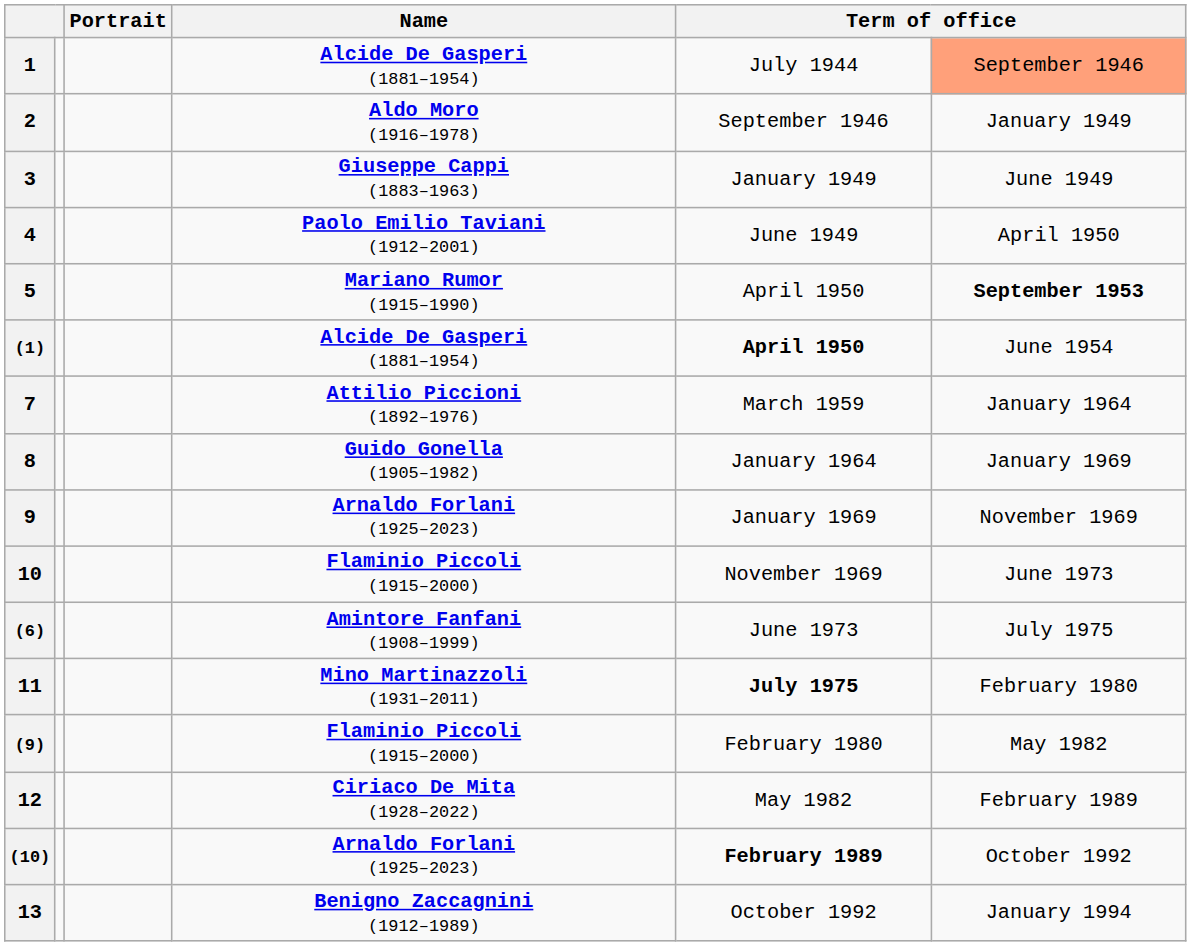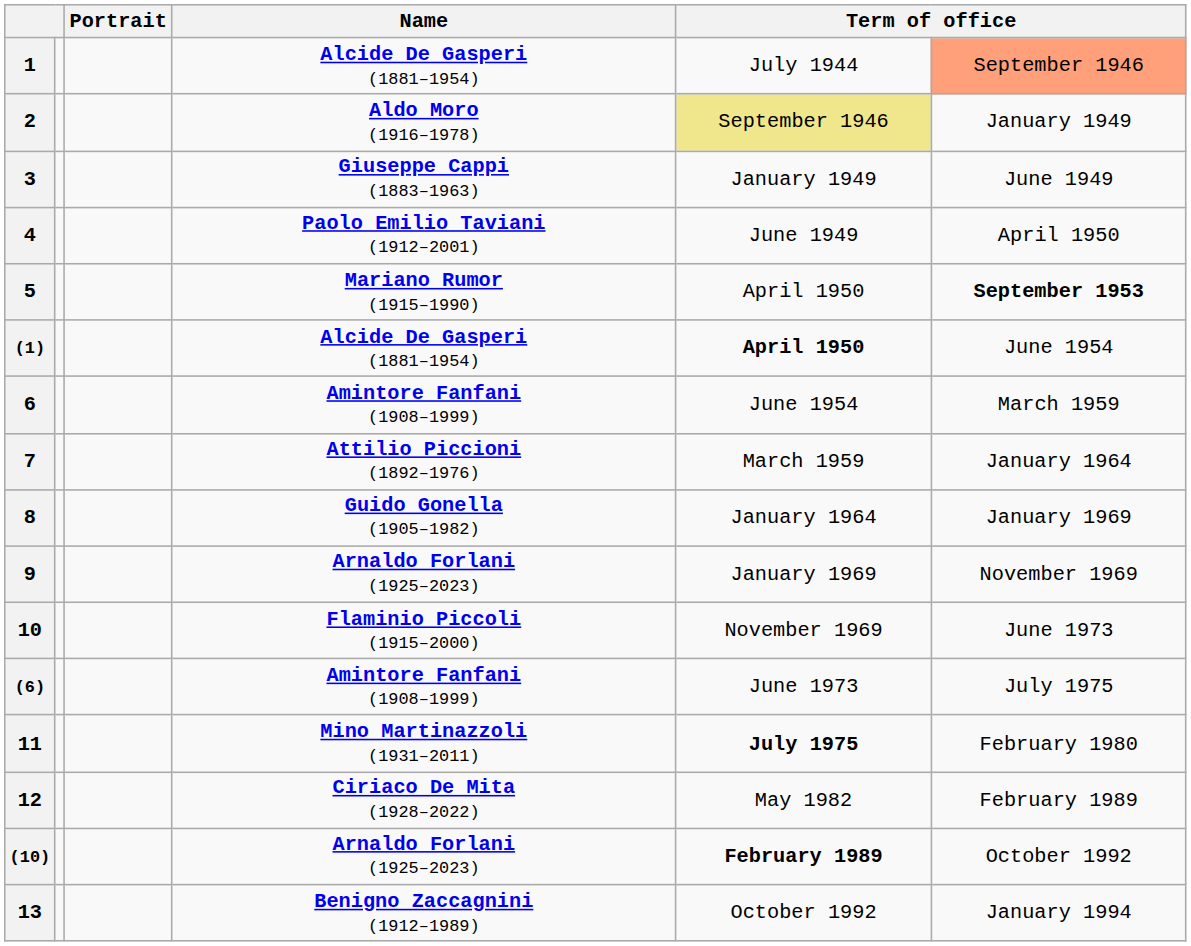(804, 123) no background -> (804, 123) khaki background
+ row: (30, 405)
- row: (30, 744)
